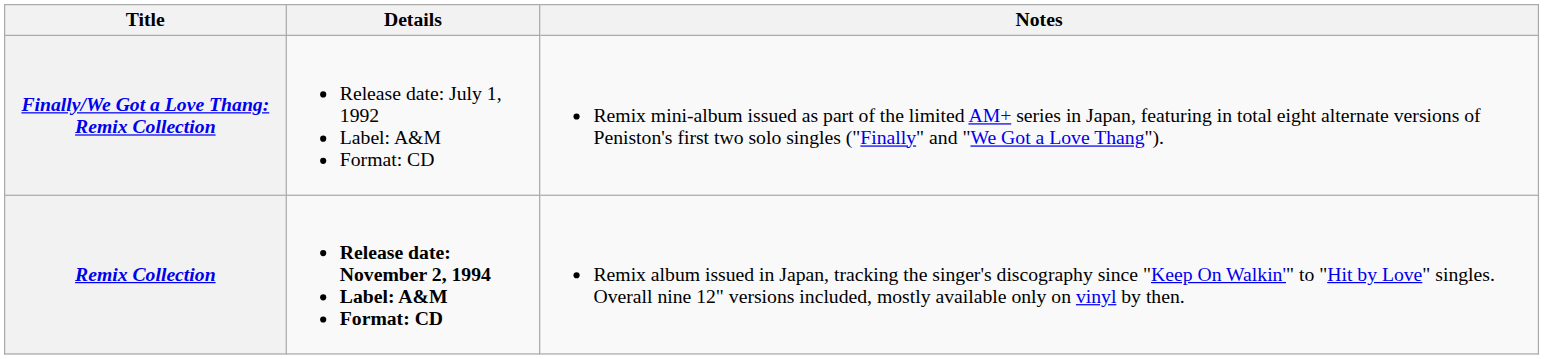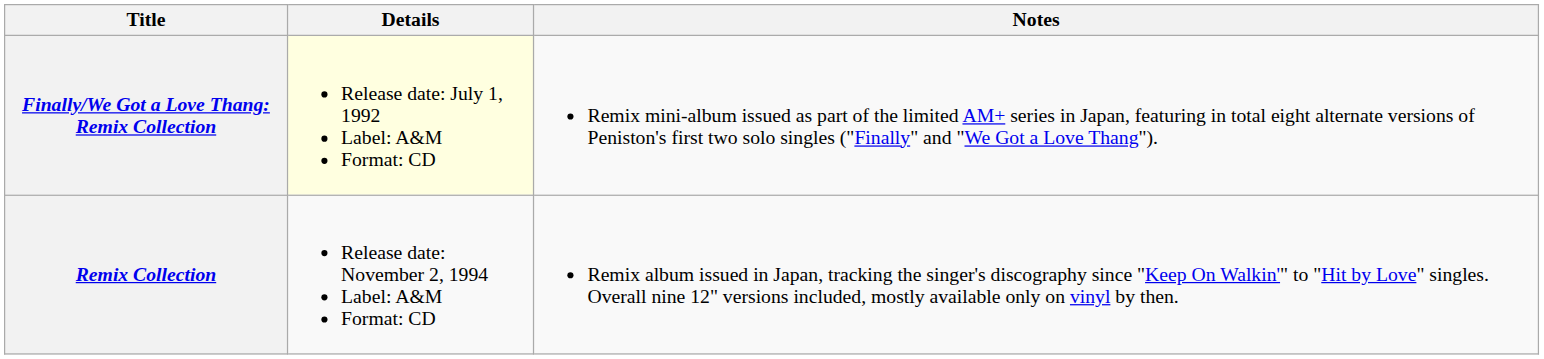(413, 126) no background -> (411, 126) lightyellow background
(413, 286) bold -> (411, 286) normal
